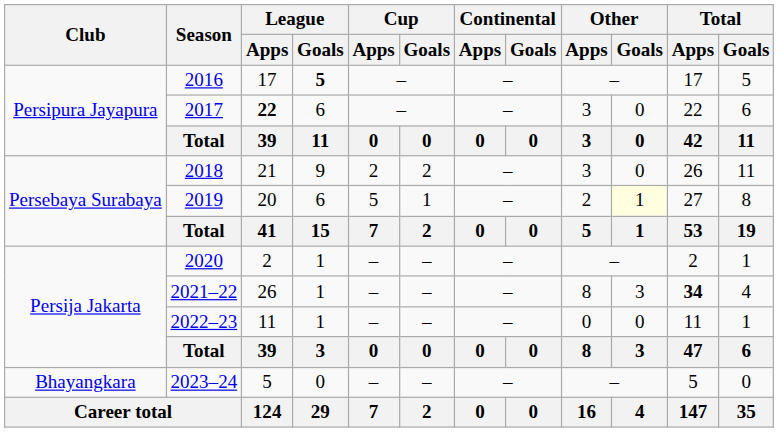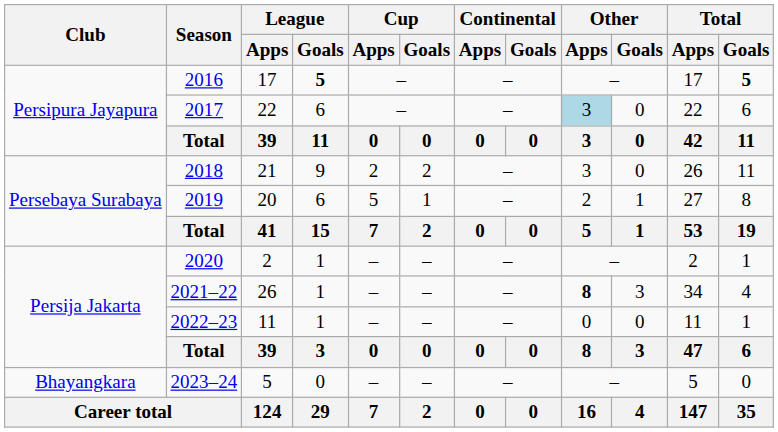(746, 79) normal -> (746, 79) bold
(267, 110) bold -> (267, 110) normal
(586, 110) no background -> (586, 110) lightblue background
(640, 200) lightyellow background -> (640, 200) no background
(586, 291) normal -> (586, 291) bold
(693, 291) bold -> (693, 291) normal
